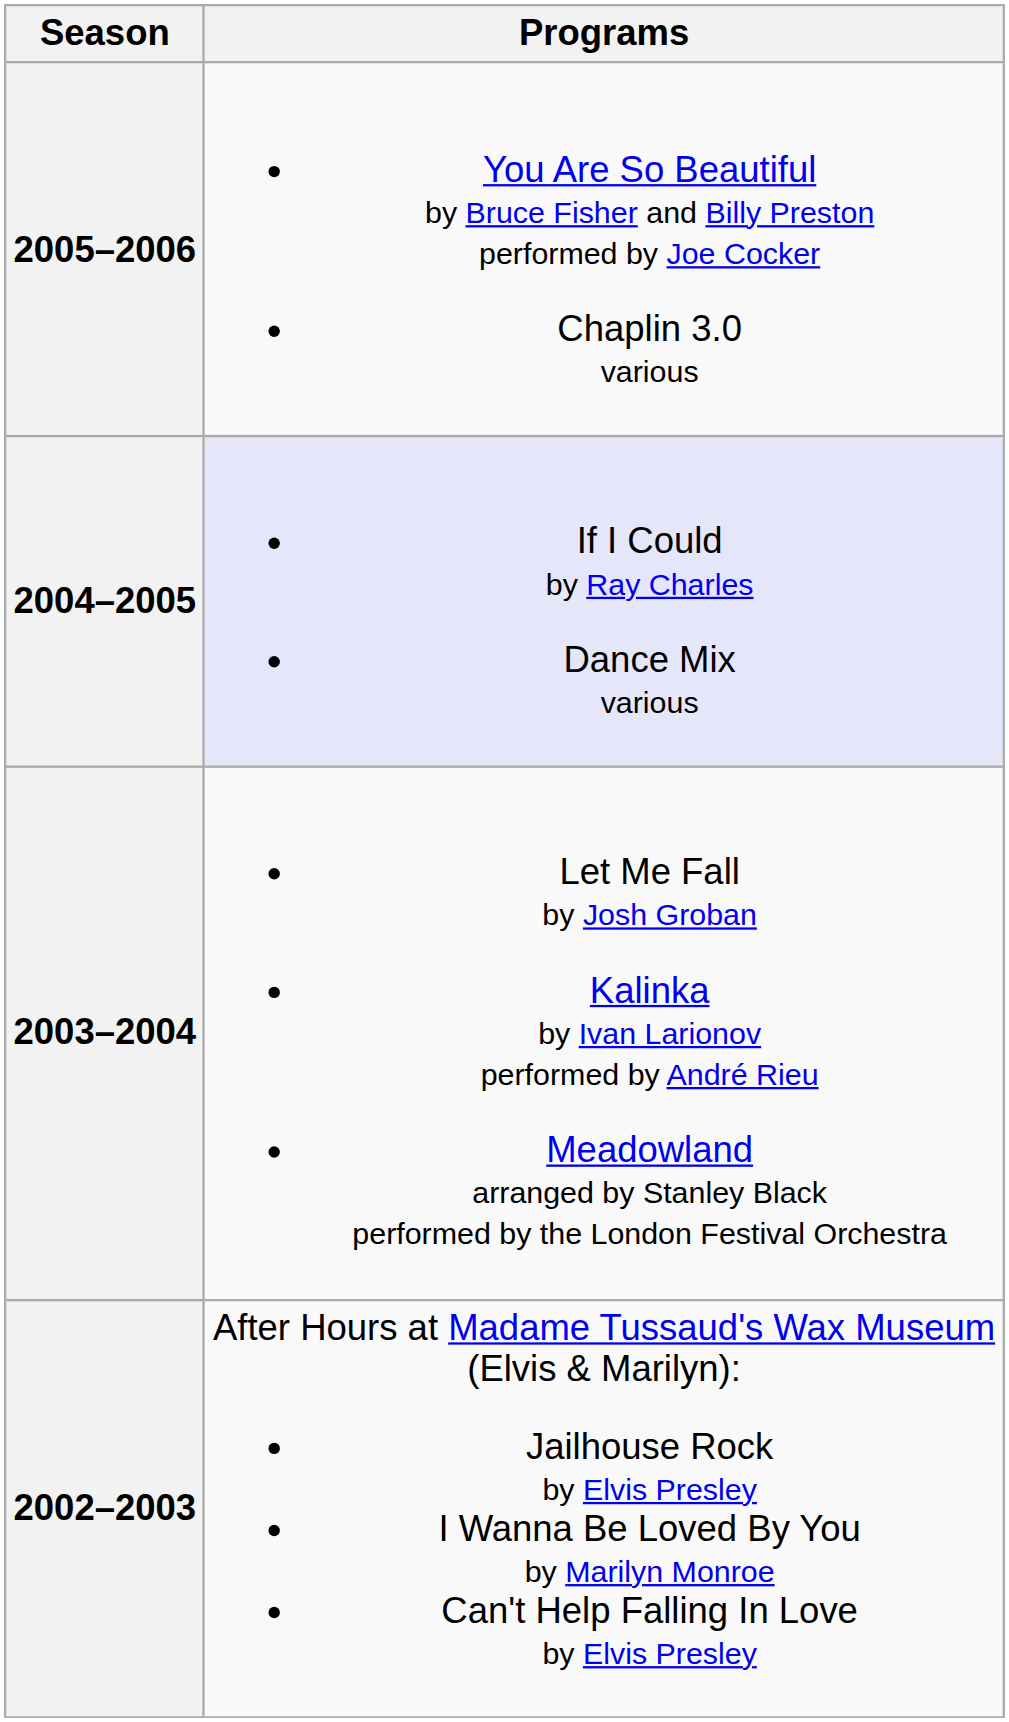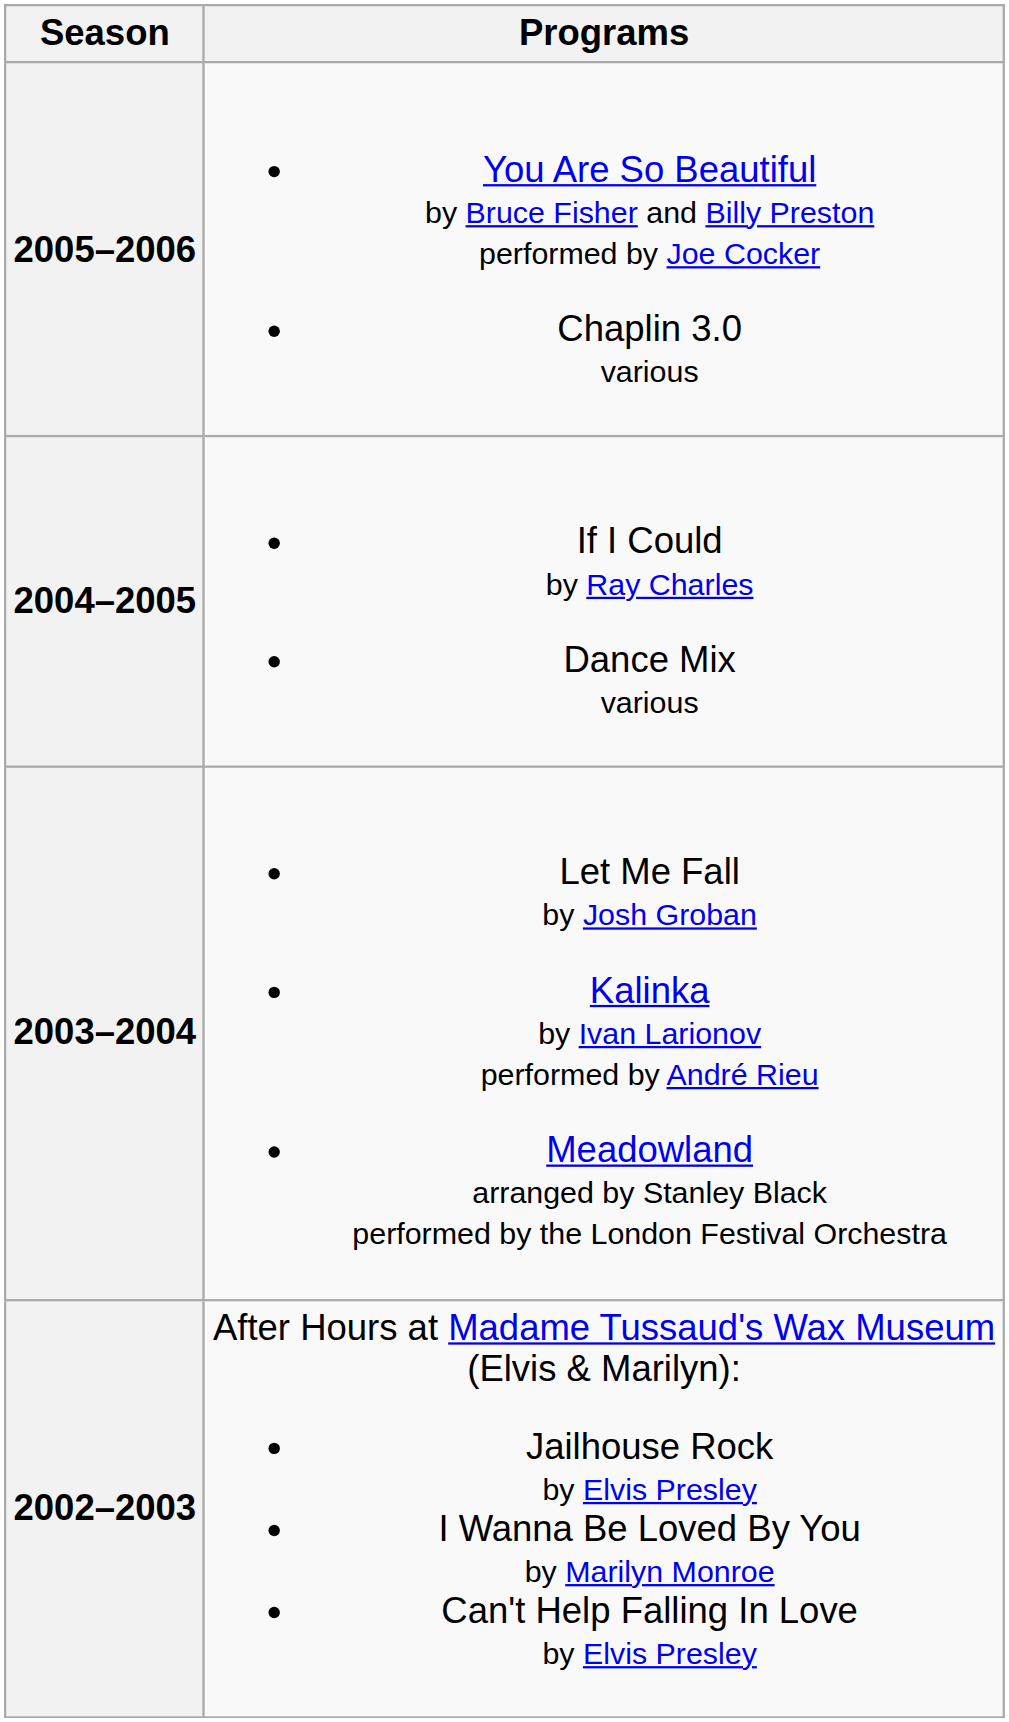(604, 622) lavender background -> (604, 622) no background
